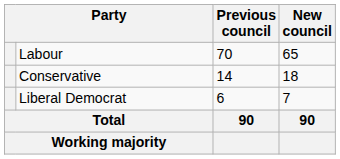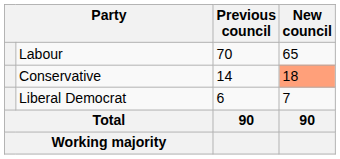(290, 76) no background -> (290, 76) lightsalmon background
